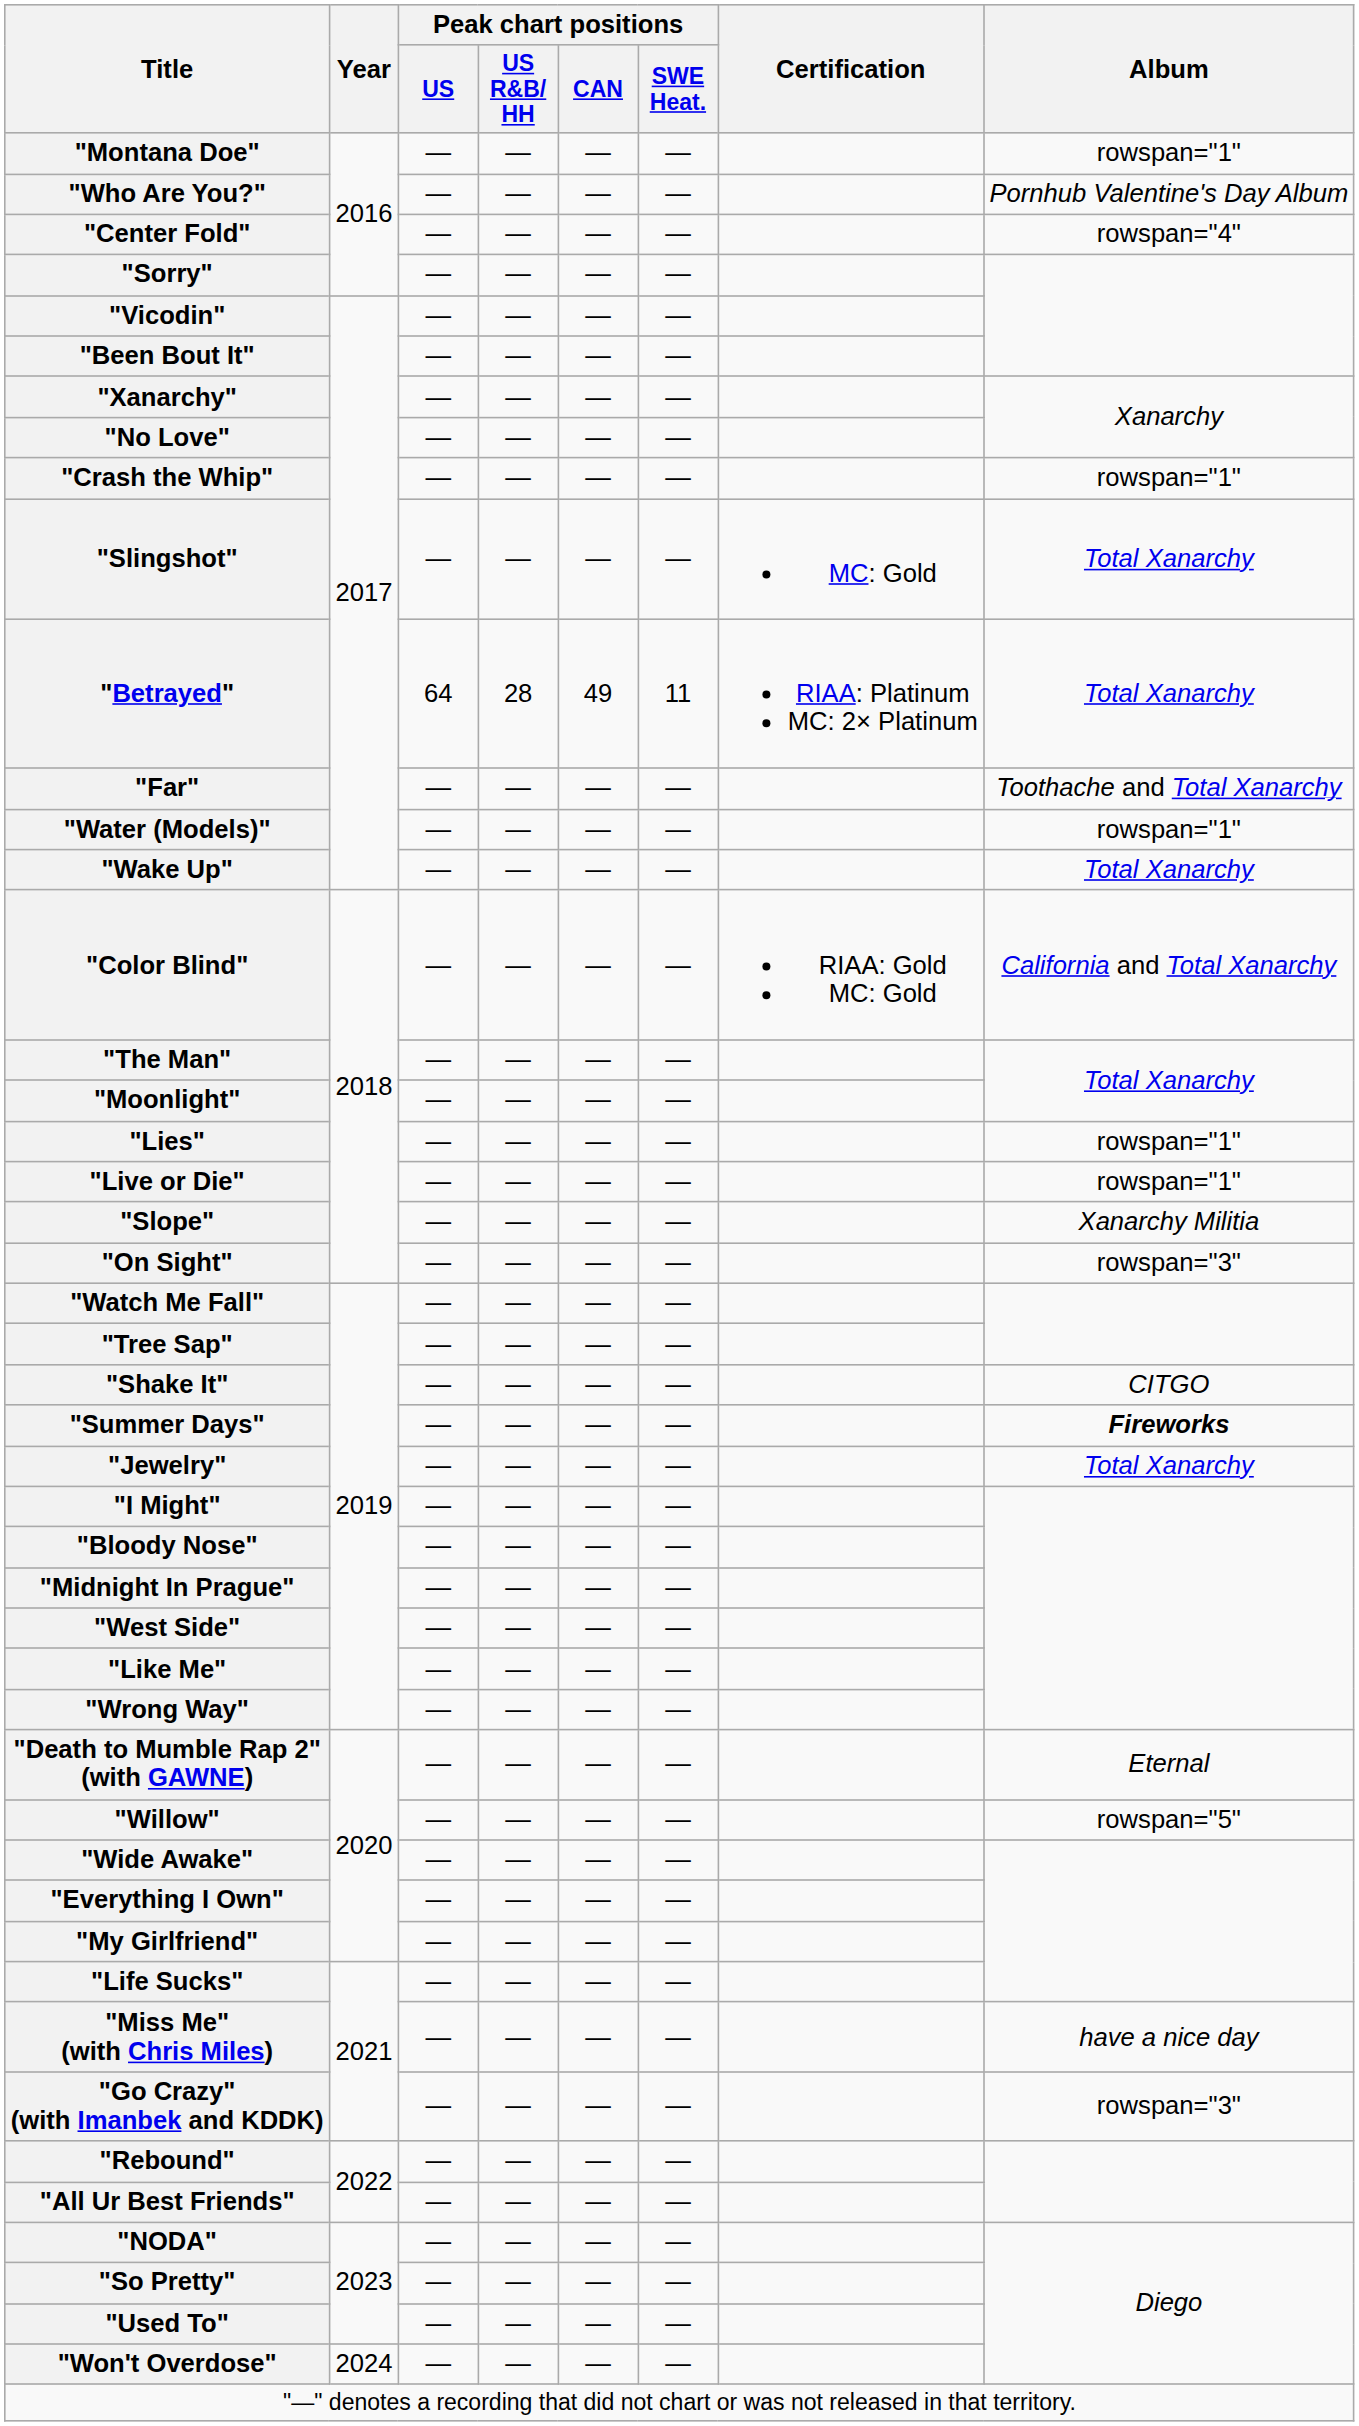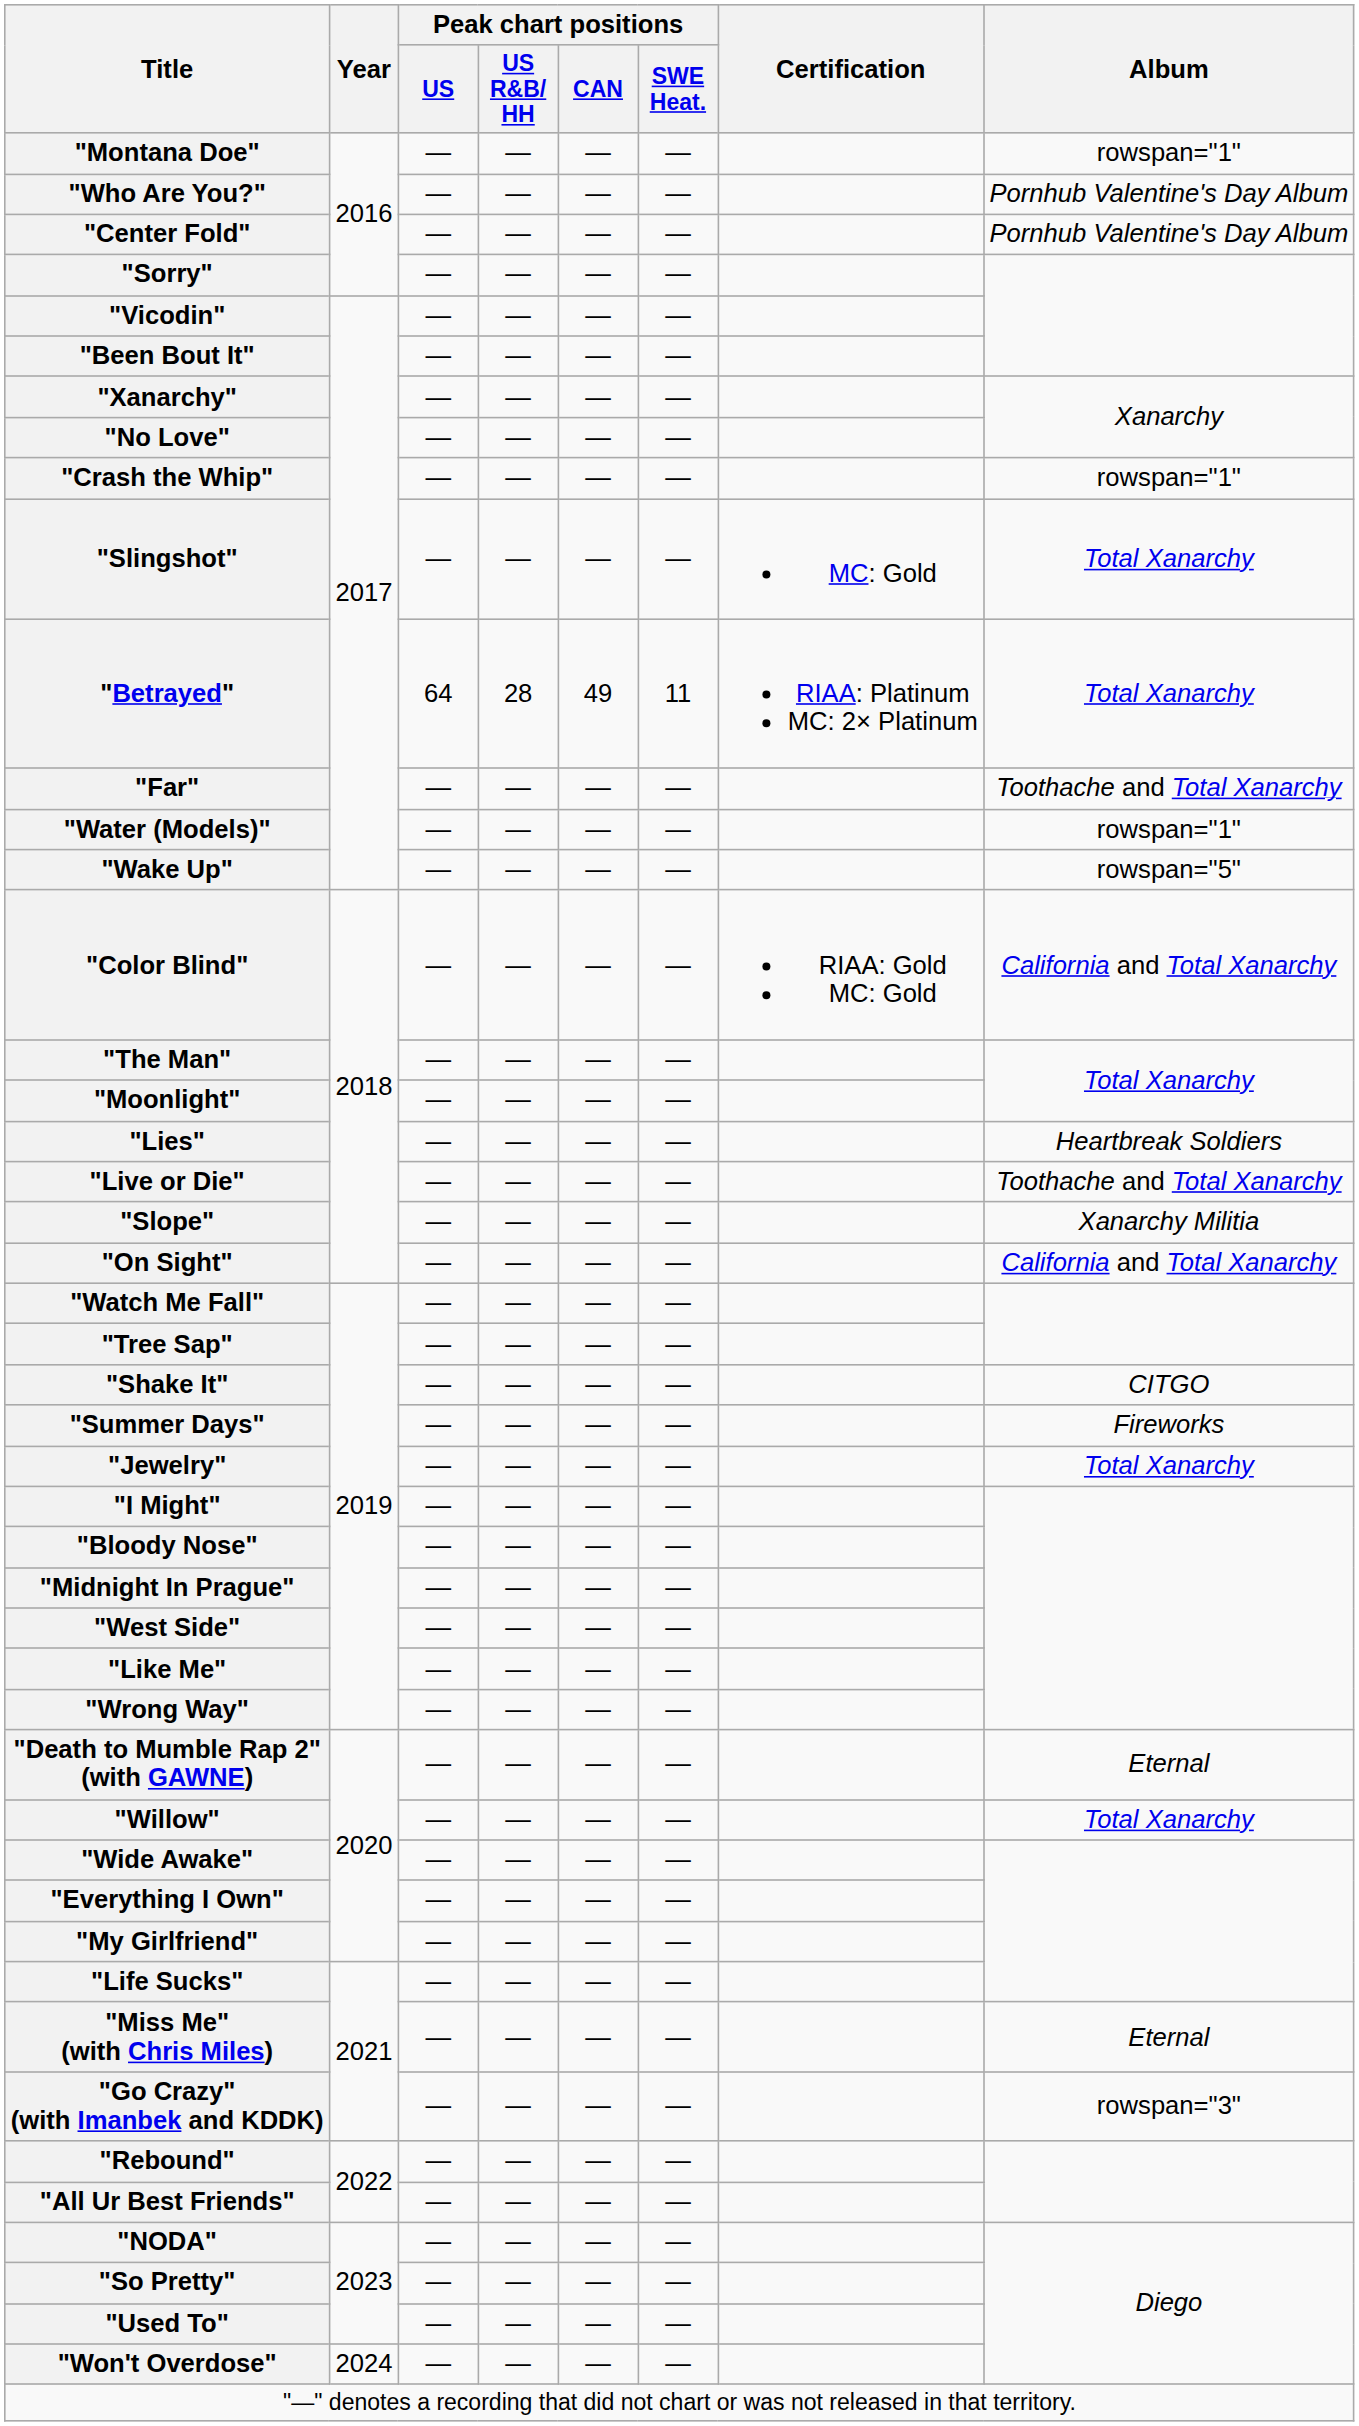(1169, 234) rowspan="4" -> (1169, 234) Pornhub Valentine's Day Album
(1169, 869) Total Xanarchy -> (1169, 869) rowspan="5"
(1169, 1140) rowspan="1" -> (1169, 1140) Heartbreak Soldiers
(1169, 1181) rowspan="1" -> (1169, 1181) Toothache and Total Xanarchy
(1169, 1262) rowspan="3" -> (1169, 1262) California and Total Xanarchy
(1169, 1424) bold -> (1169, 1424) normal
(1169, 1819) rowspan="5" -> (1169, 1819) Total Xanarchy
(1169, 2036) have a nice day -> (1169, 2036) Eternal
